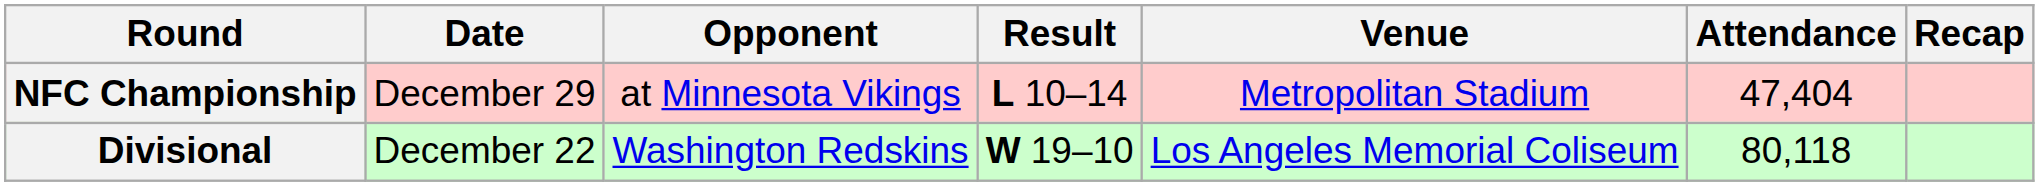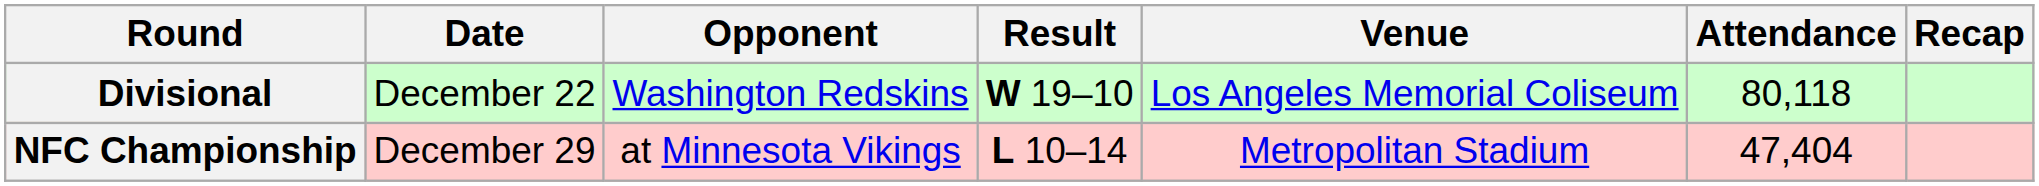rows swapped: (185, 151) <-> (185, 92)
